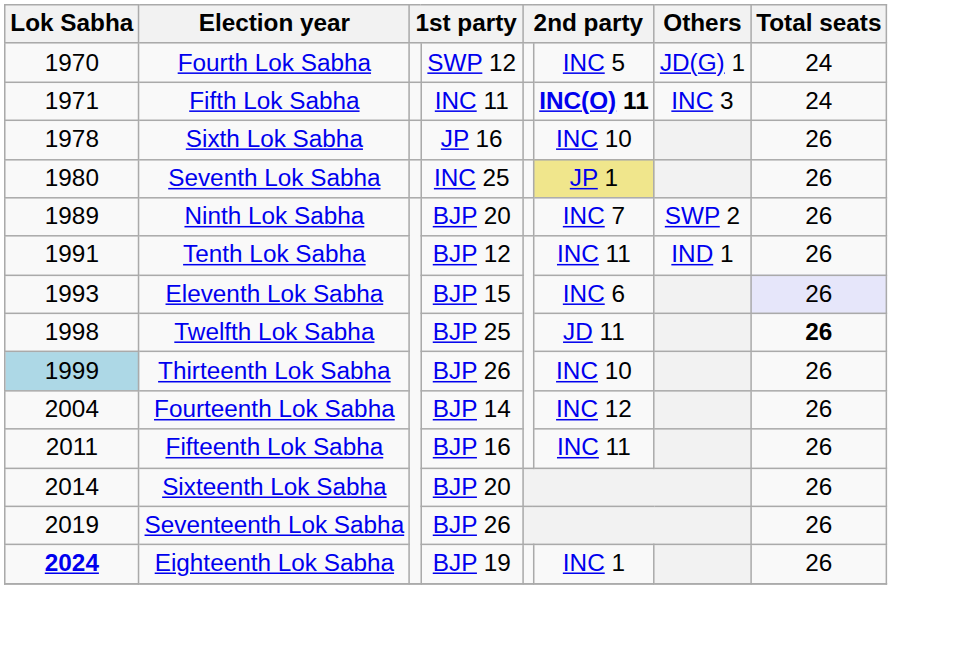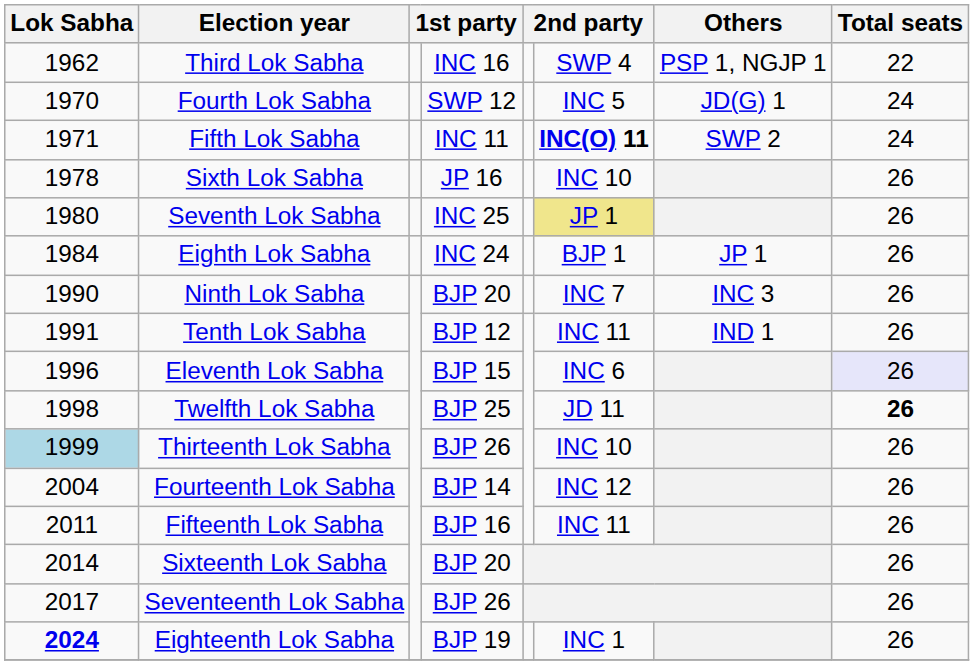+ row: (274, 62)
(702, 100) INC 3 -> (743, 139) SWP 2
+ row: (274, 255)
(72, 216) 1989 -> (72, 293) 1990
(702, 216) SWP 2 -> (743, 293) INC 3
(72, 293) 1993 -> (72, 370) 1996
(72, 525) 2019 -> (72, 602) 2017
